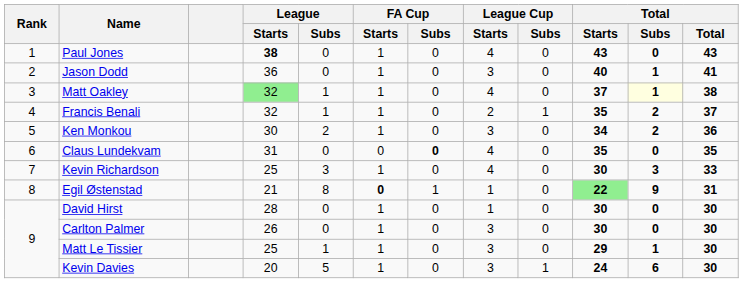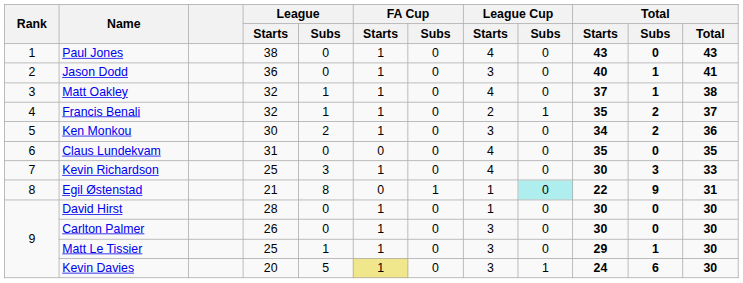(271, 53) bold -> (271, 53) normal
(271, 92) lightgreen background -> (271, 92) no background
(655, 92) lightyellow background -> (655, 92) no background
(436, 151) bold -> (436, 151) normal
(381, 190) bold -> (381, 190) normal
(545, 190) no background -> (545, 190) paleturquoise background
(600, 190) lightgreen background -> (600, 190) no background
(381, 268) no background -> (381, 268) khaki background
